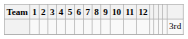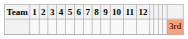(175, 26) no background -> (175, 26) lightsalmon background
